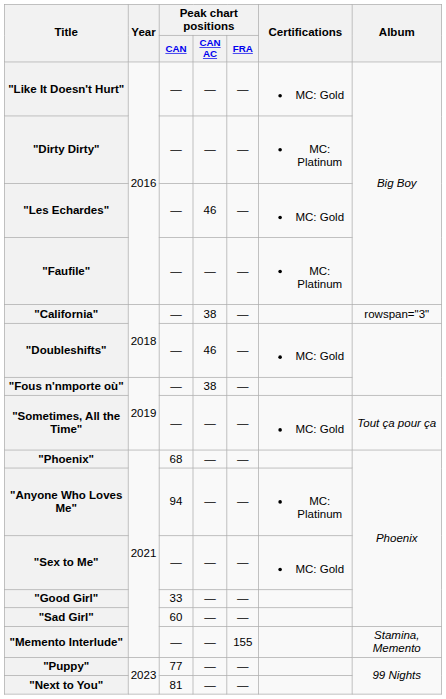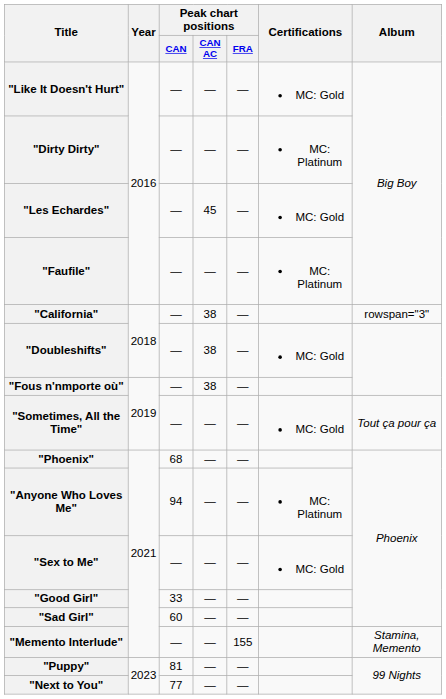(210, 210) 46 -> (210, 210) 45
(210, 350) 46 -> (210, 350) 38
(176, 666) 77 -> (176, 666) 81
(176, 684) 81 -> (176, 684) 77
